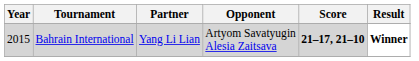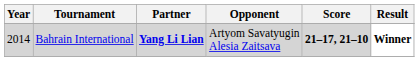(19, 40) 2015 -> (19, 40) 2014
(170, 40) normal -> (171, 40) bold
